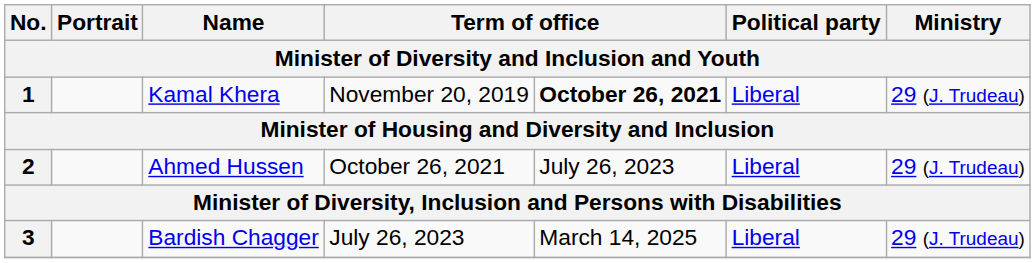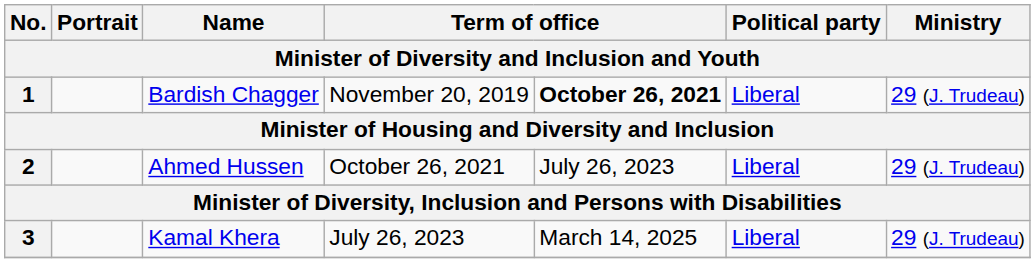(214, 94) Kamal Khera -> (234, 94) Bardish Chagger
(234, 238) Bardish Chagger -> (214, 238) Kamal Khera
